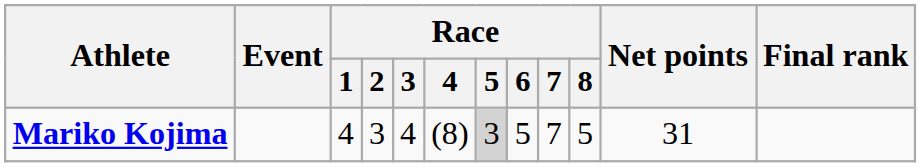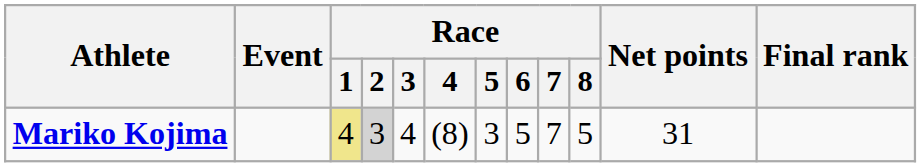(346, 134) no background -> (346, 134) khaki background
(377, 134) no background -> (377, 134) lightgrey background
(492, 134) lightgrey background -> (492, 134) no background
